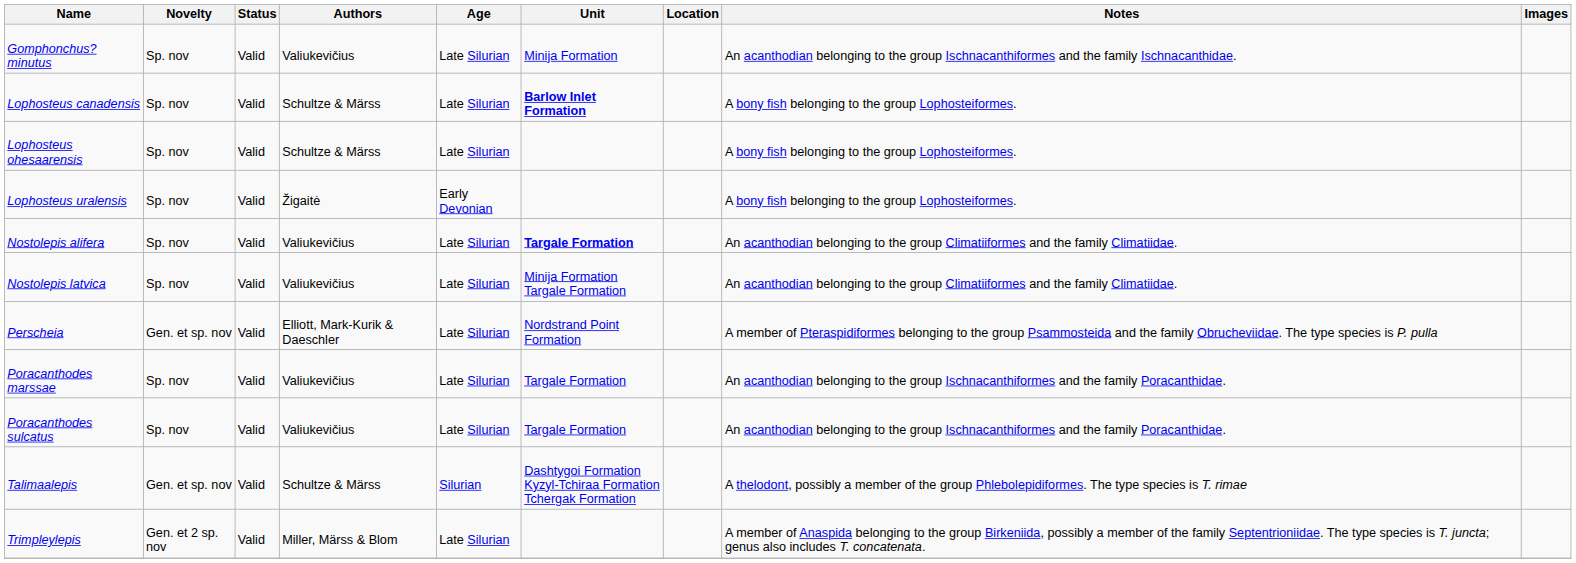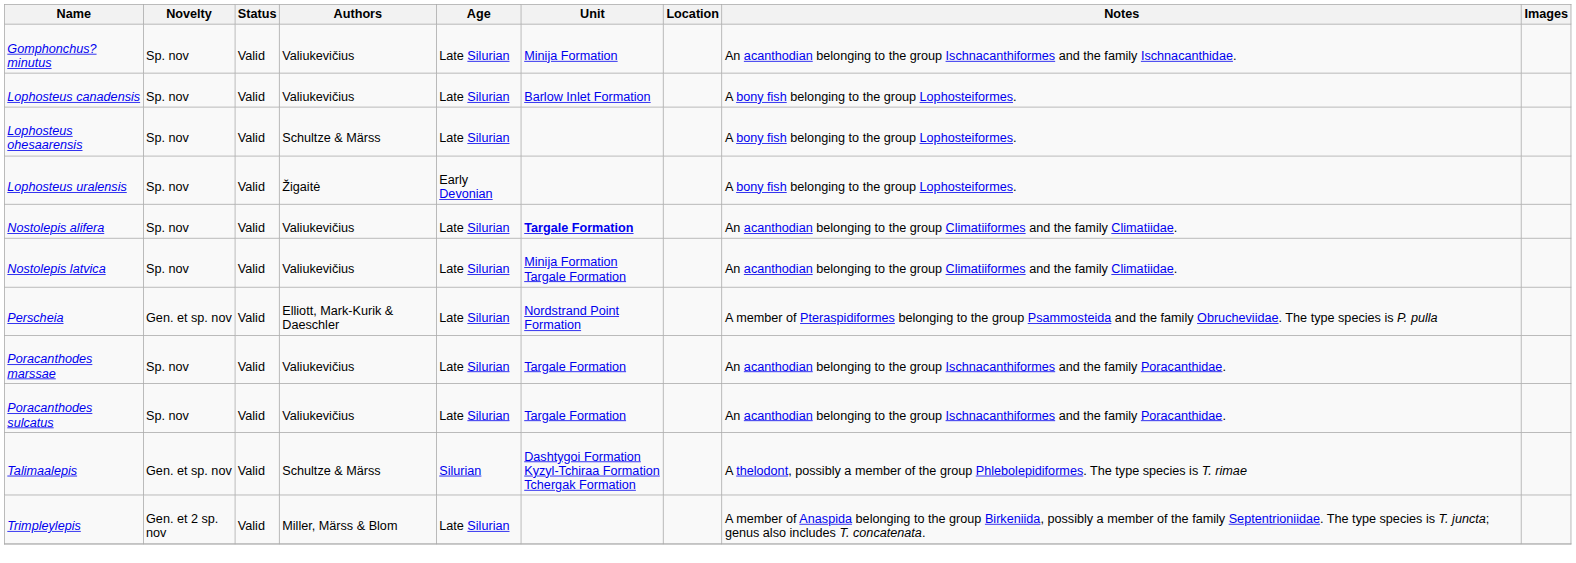(331, 104) Schultze & Märss -> (318, 97) Valiukevičius
(560, 104) bold -> (587, 97) normal
